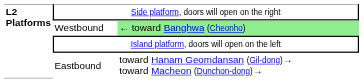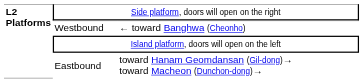(182, 28) lightgreen background -> (182, 28) no background
